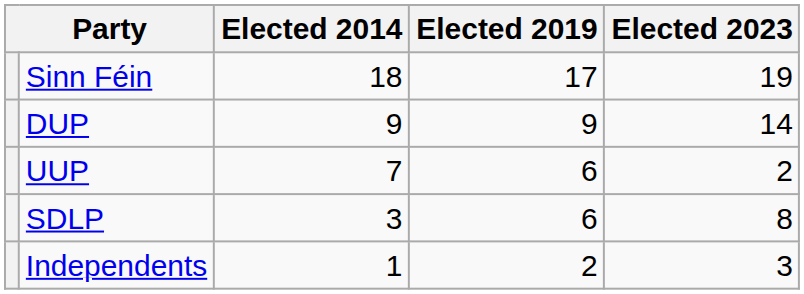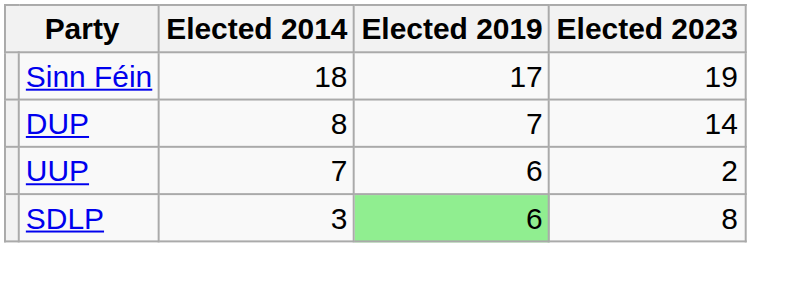(394, 124) 9 -> (339, 124) 8
(589, 124) 9 -> (534, 124) 7
(589, 218) no background -> (534, 218) lightgreen background
- row: (117, 266)
